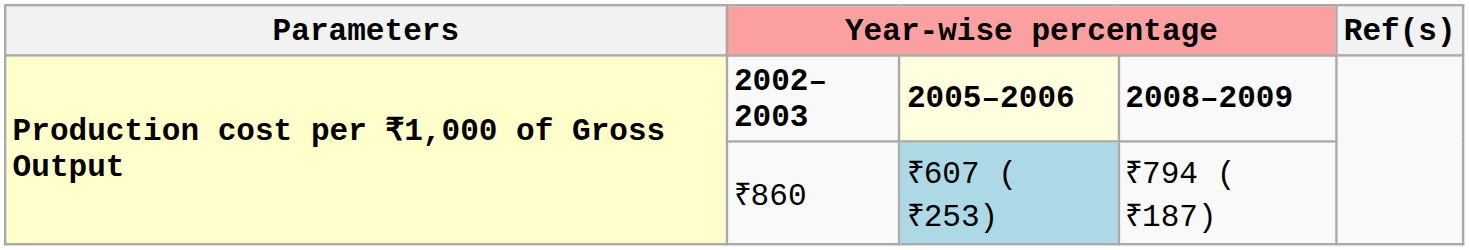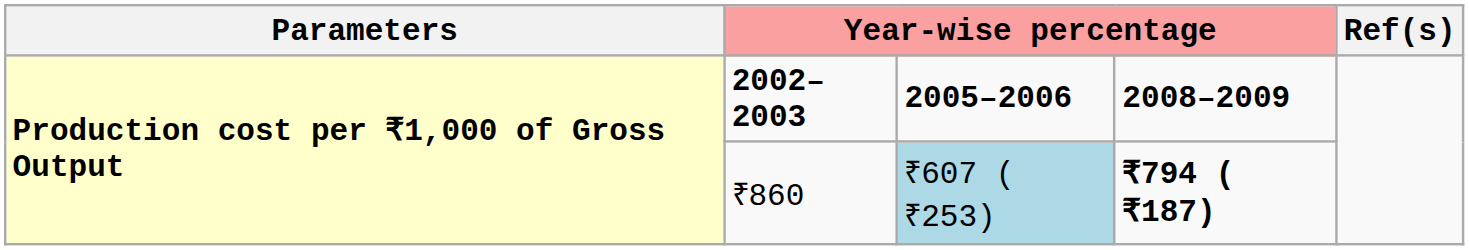(991, 99) lightyellow background -> (988, 99) no background
(1180, 196) normal -> (1178, 194) bold
